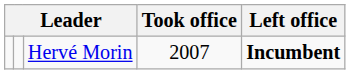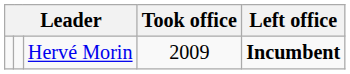(189, 52) 2007 -> (189, 52) 2009
